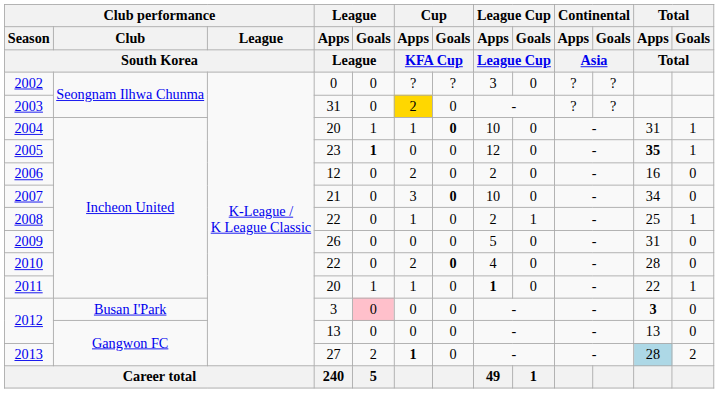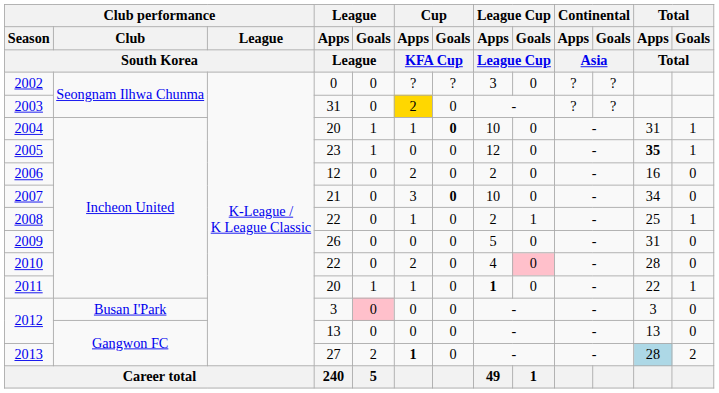(373, 151) bold -> (373, 151) normal
(453, 264) bold -> (453, 264) normal
(533, 264) no background -> (533, 264) pink background
(653, 309) bold -> (653, 309) normal
